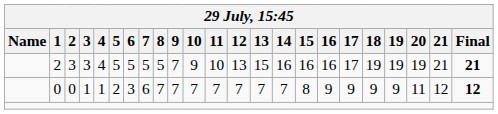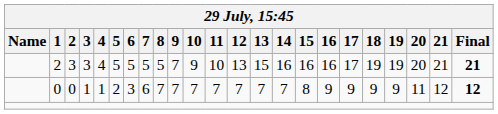(418, 65) 19 -> (418, 65) 20
